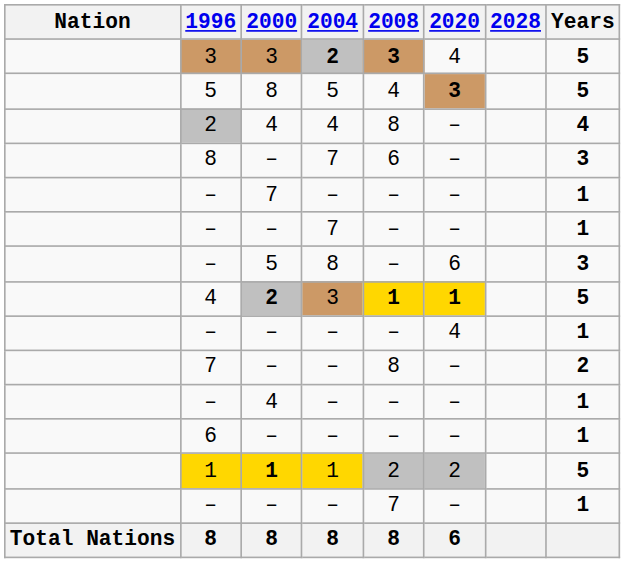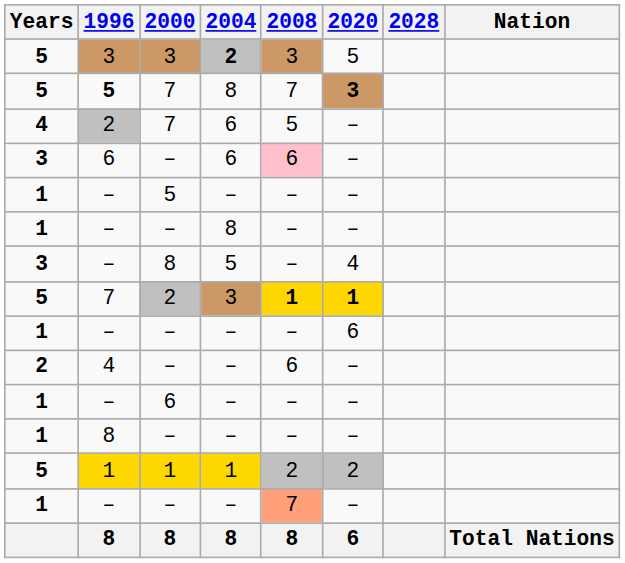columns swapped: (93, 22) <-> (583, 22)
(394, 57) bold -> (292, 57) normal
(455, 57) 4 -> (353, 57) 5
(211, 91) normal -> (109, 91) bold
(272, 91) 8 -> (170, 91) 7
(333, 91) 5 -> (231, 91) 8
(394, 91) 4 -> (292, 91) 7
(272, 126) 4 -> (170, 126) 7
(333, 126) 4 -> (231, 126) 6
(394, 126) 8 -> (292, 126) 5
(211, 160) 8 -> (109, 160) 6
(333, 160) 7 -> (231, 160) 6
(394, 160) no background -> (292, 160) pink background
(272, 195) 7 -> (170, 195) 5
(333, 229) 7 -> (231, 229) 8
(272, 264) 5 -> (170, 264) 8
(333, 264) 8 -> (231, 264) 5
(455, 264) 6 -> (353, 264) 4
(211, 298) 4 -> (109, 298) 7
(272, 298) bold -> (170, 298) normal
(455, 333) 4 -> (353, 333) 6
(211, 367) 7 -> (109, 367) 4
(394, 367) 8 -> (292, 367) 6
(272, 402) 4 -> (170, 402) 6
(211, 437) 6 -> (109, 437) 8
(272, 471) bold -> (170, 471) normal
(394, 506) no background -> (292, 506) lightsalmon background
